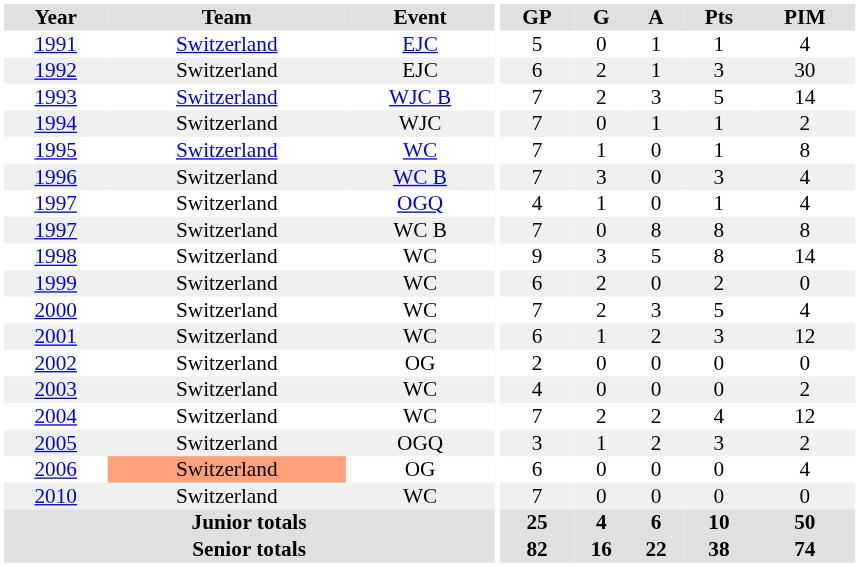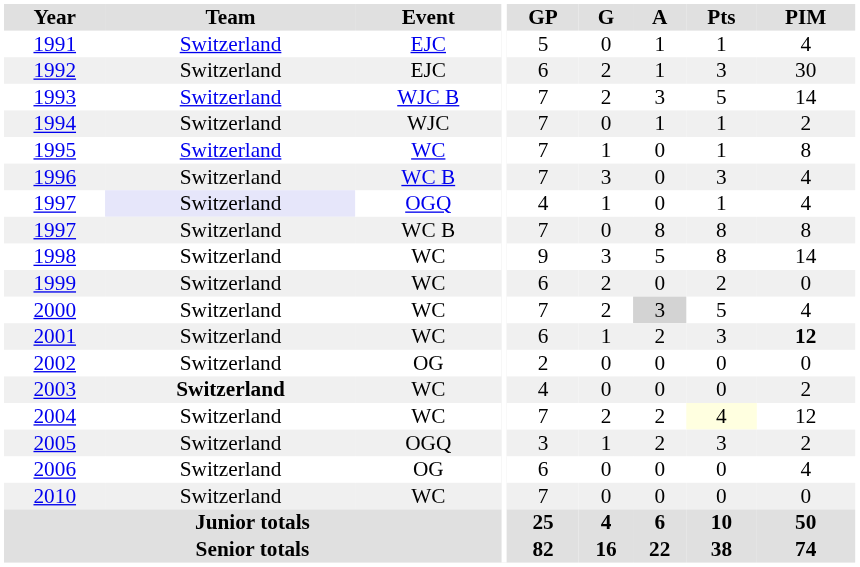(227, 203) no background -> (231, 203) lavender background
(656, 309) no background -> (660, 309) lightgrey background
(805, 336) normal -> (806, 336) bold
(227, 389) normal -> (231, 389) bold
(719, 416) no background -> (721, 416) lightyellow background
(227, 469) lightsalmon background -> (231, 469) no background
